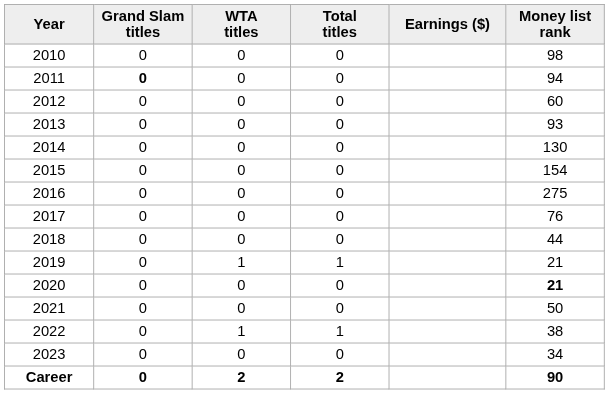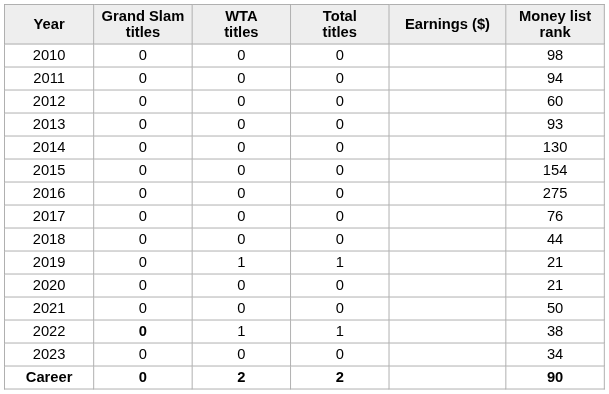(143, 78) bold -> (143, 78) normal
(555, 285) bold -> (555, 285) normal
(143, 331) normal -> (143, 331) bold
